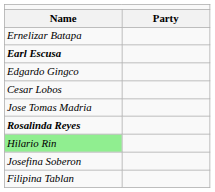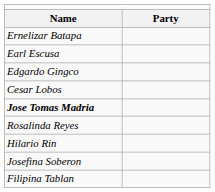(34, 54) bold -> (33, 54) normal
(49, 107) normal -> (50, 107) bold
(44, 125) bold -> (43, 125) normal
(32, 143) lightgreen background -> (32, 143) no background
